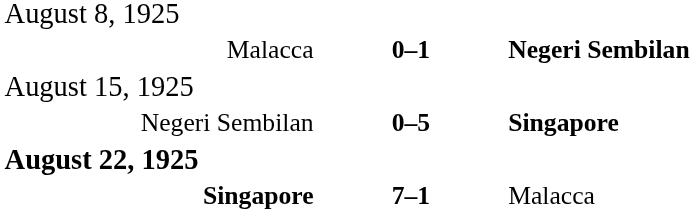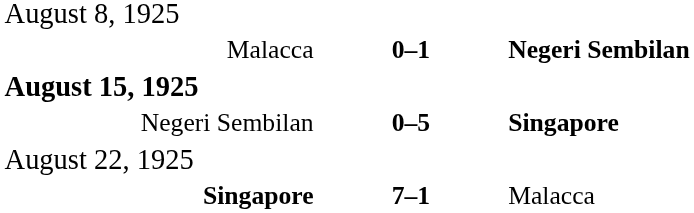(99, 86) normal -> (101, 86) bold
(101, 159) bold -> (99, 159) normal
